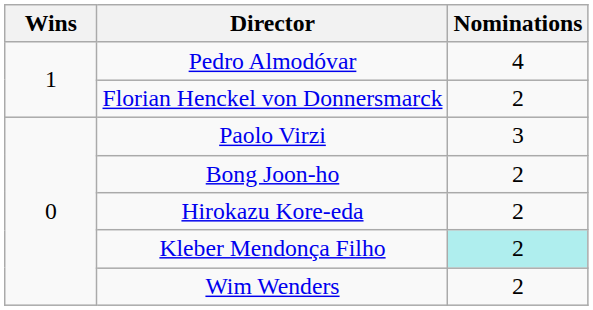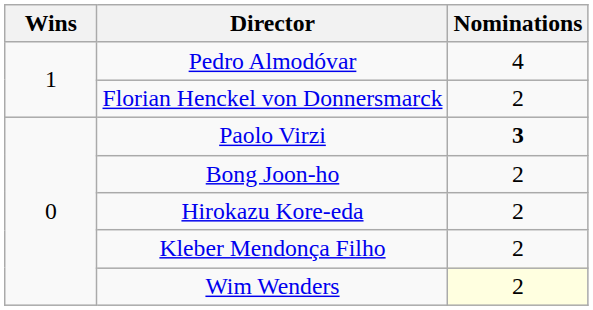(518, 135) normal -> (518, 135) bold
(518, 248) paleturquoise background -> (518, 248) no background
(518, 286) no background -> (518, 286) lightyellow background
